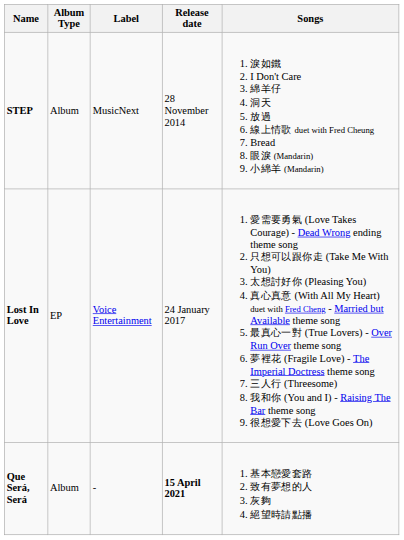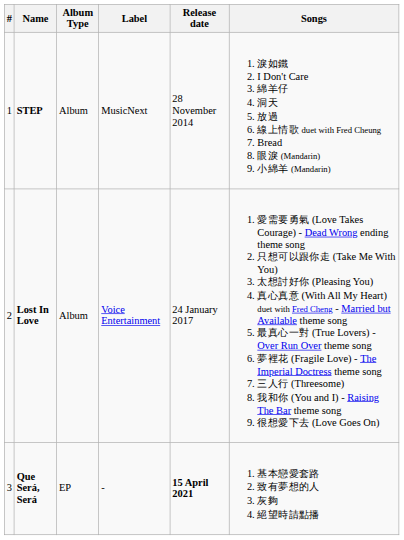+ column: (9, 18)
(56, 315) EP -> (73, 315) Album
(64, 488) Album -> (65, 488) EP
